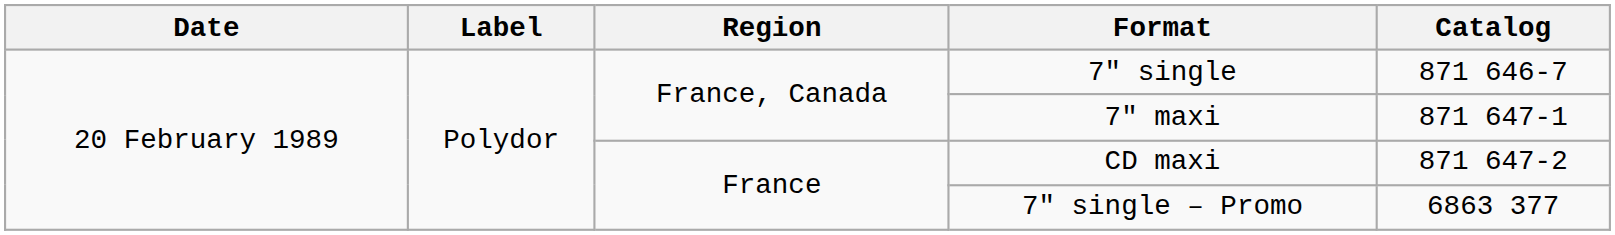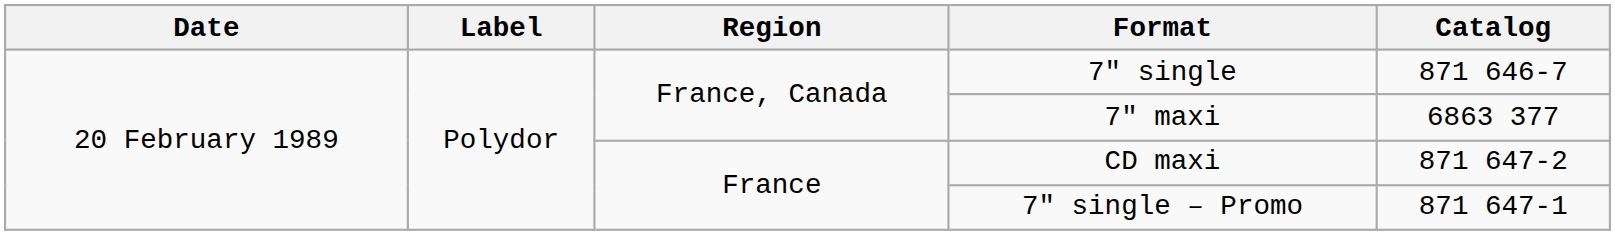(1493, 117) 871 647-1 -> (1493, 117) 6863 377
(1493, 207) 6863 377 -> (1493, 207) 871 647-1
